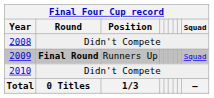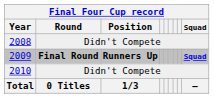(130, 56) normal -> (130, 56) bold
(195, 57) normal -> (195, 56) bold
